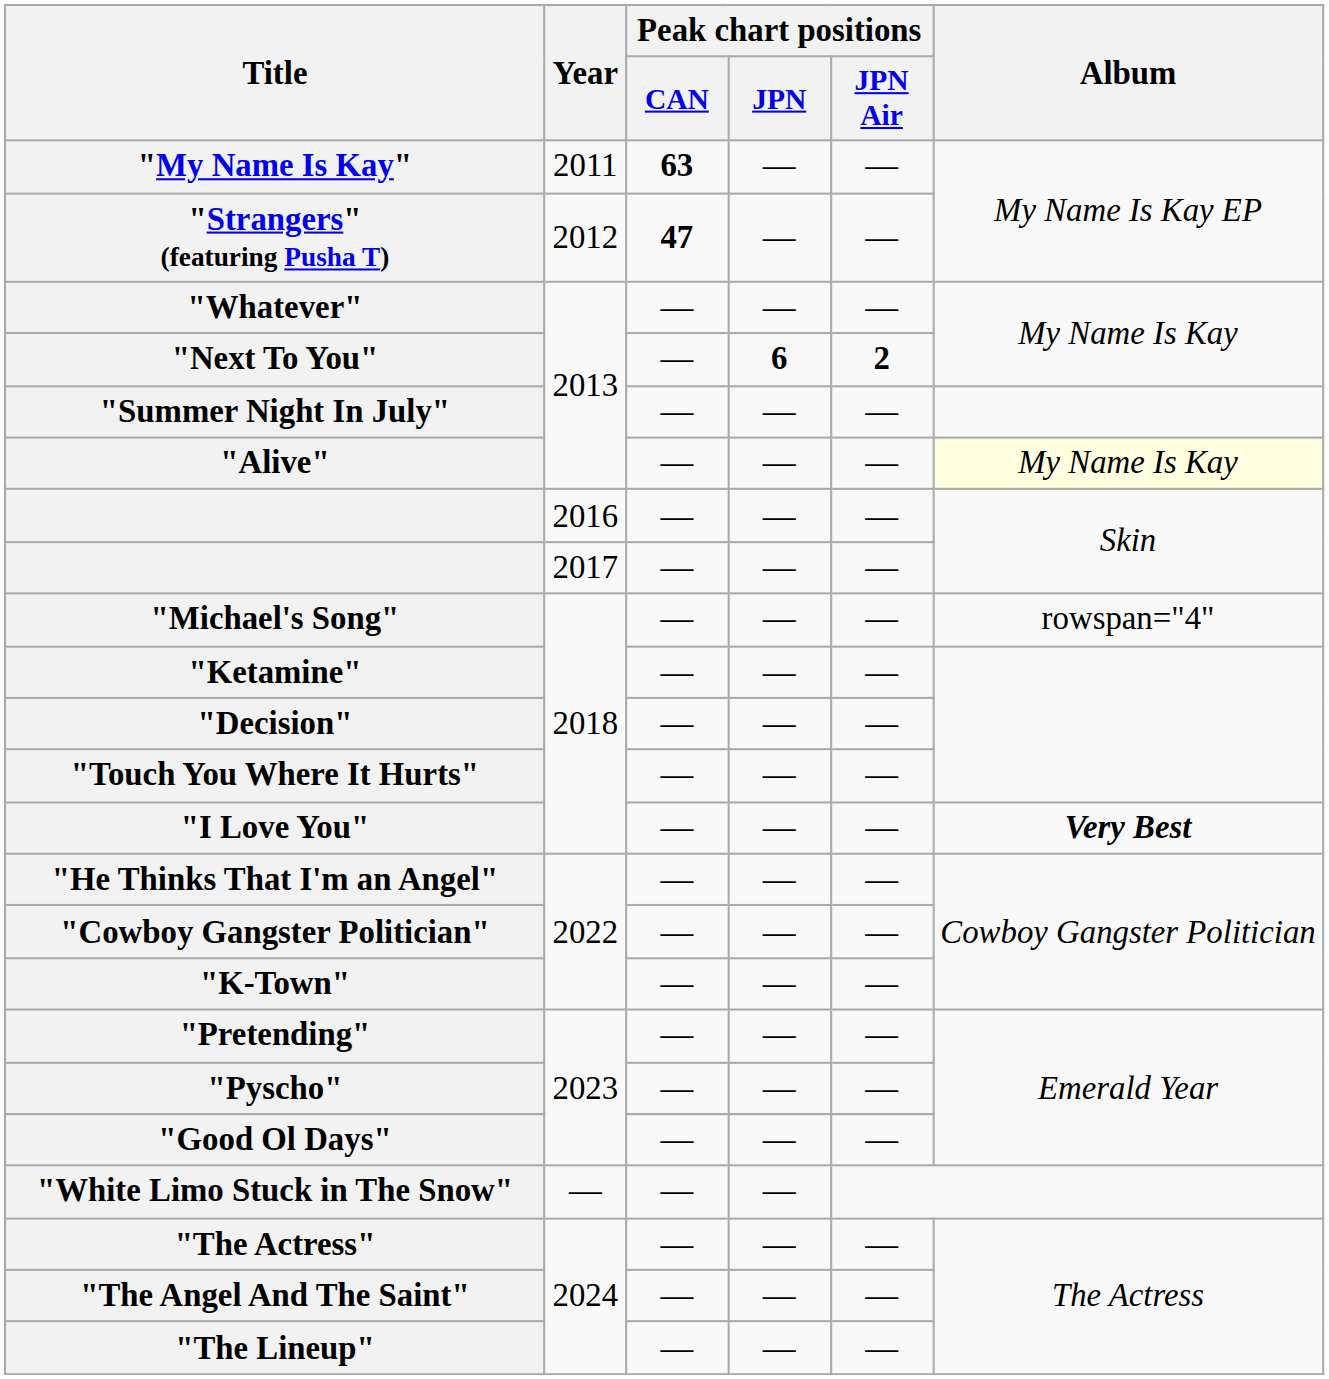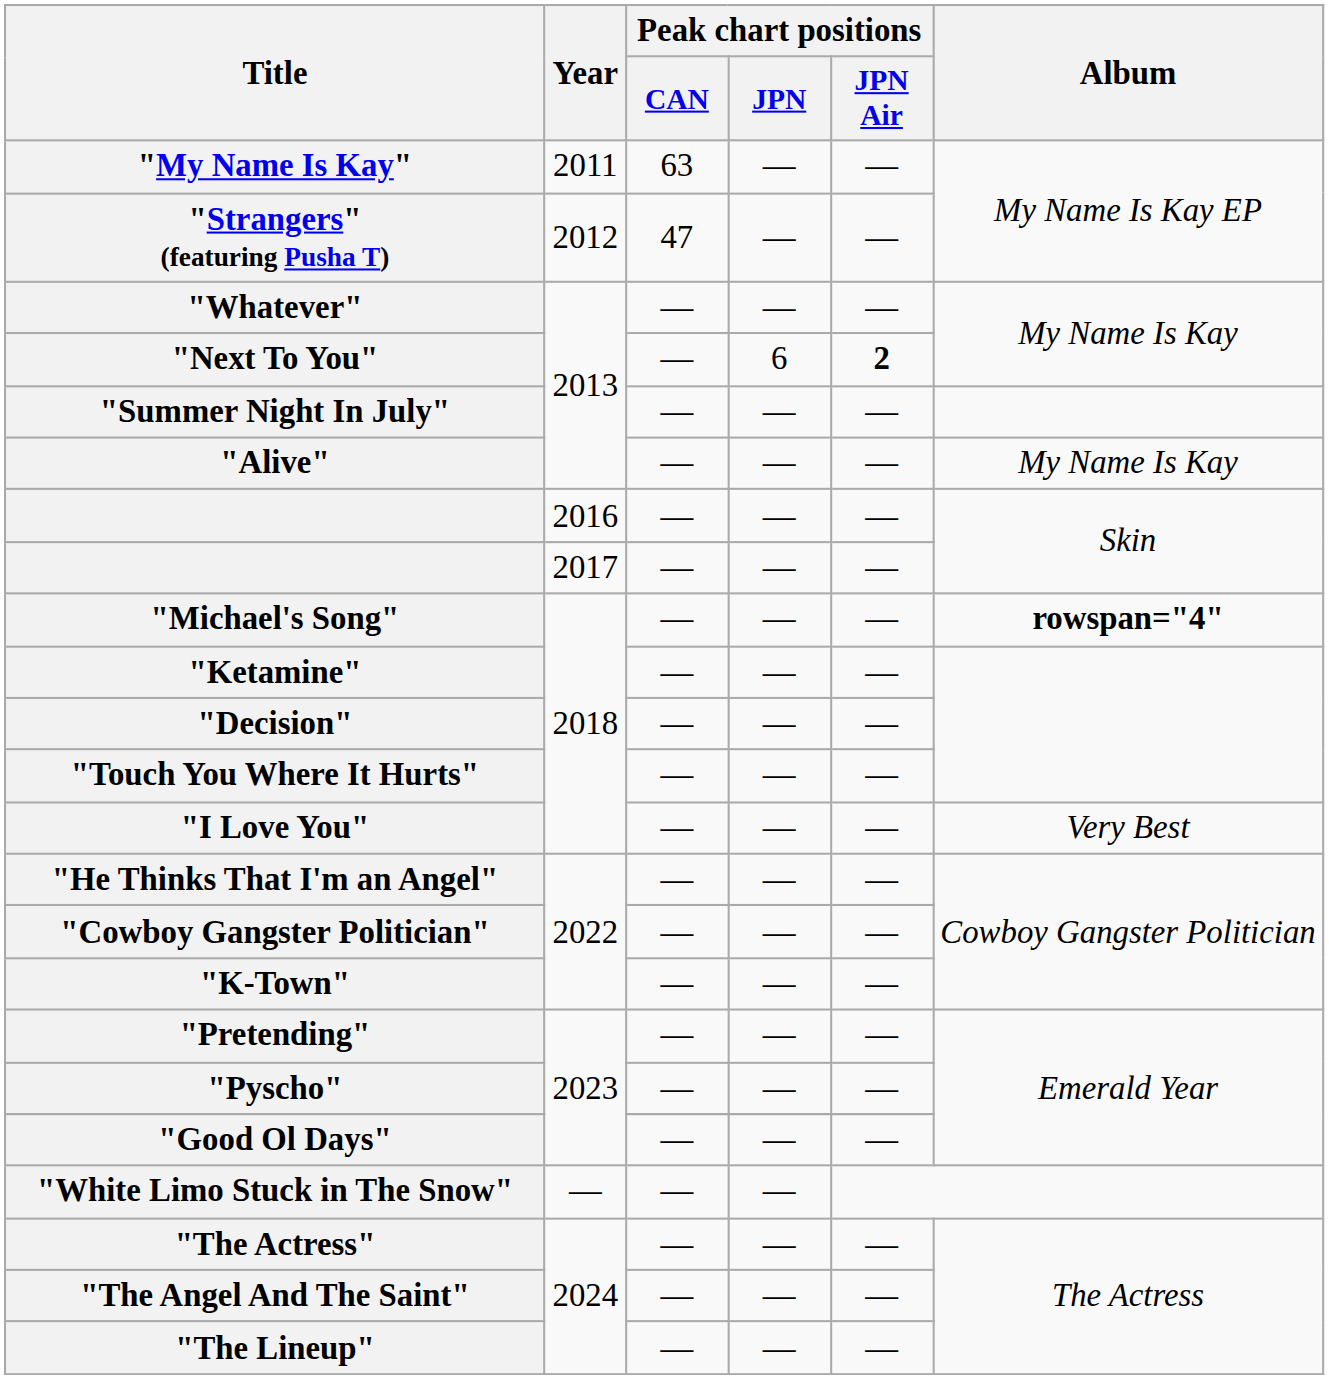(677, 166) bold -> (677, 166) normal
(677, 236) bold -> (677, 236) normal
(779, 359) bold -> (779, 359) normal
(1128, 463) lightyellow background -> (1128, 463) no background
(1128, 619) normal -> (1128, 619) bold
(1128, 827) bold -> (1128, 827) normal
